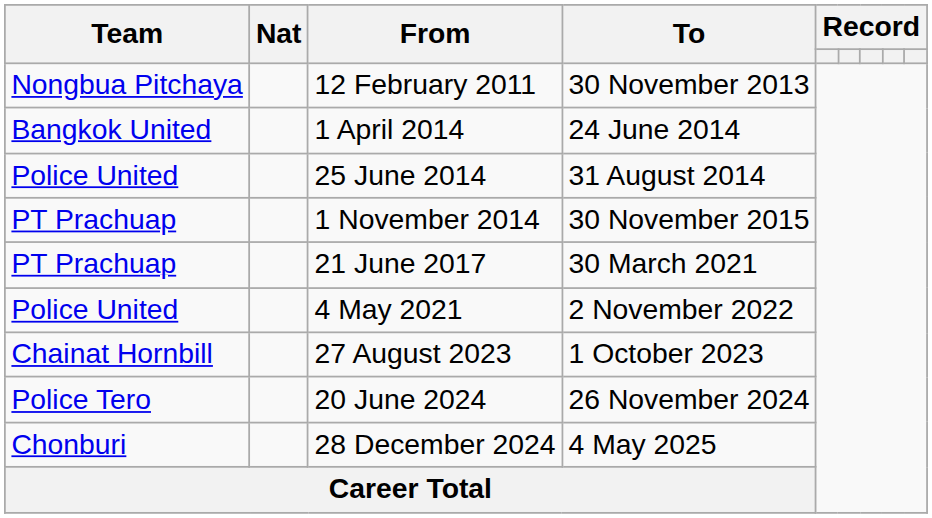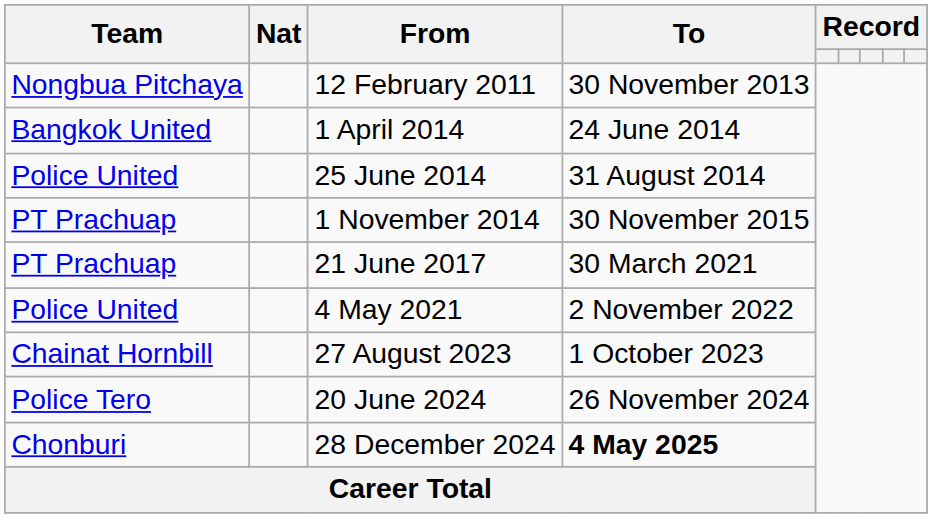(643, 444) normal -> (643, 444) bold
